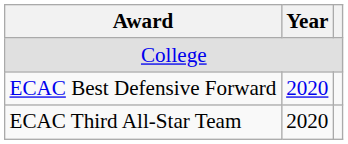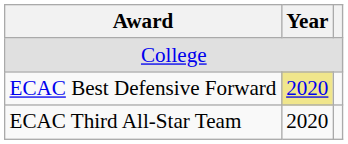(307, 88) no background -> (307, 88) khaki background
